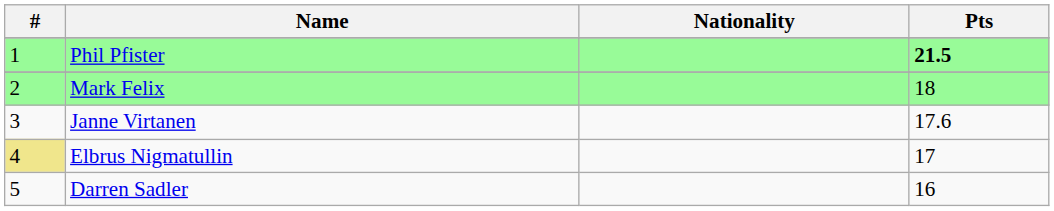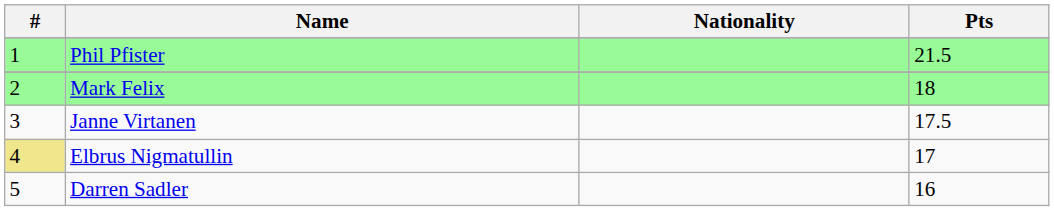(933, 54) bold -> (933, 54) normal
(933, 121) 17.6 -> (933, 121) 17.5
